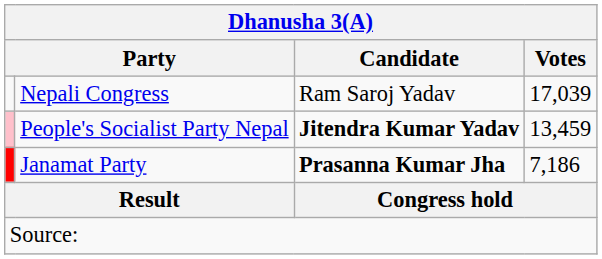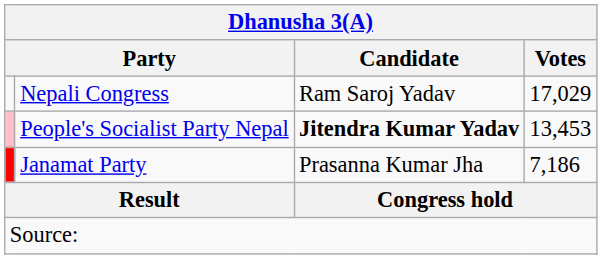(560, 93) 17,039 -> (560, 93) 17,029
(560, 128) 13,459 -> (560, 128) 13,453
(402, 164) bold -> (391, 164) normal
